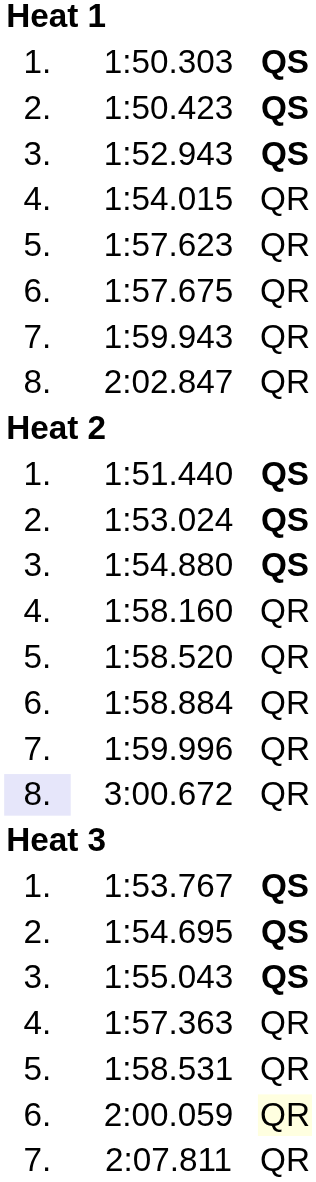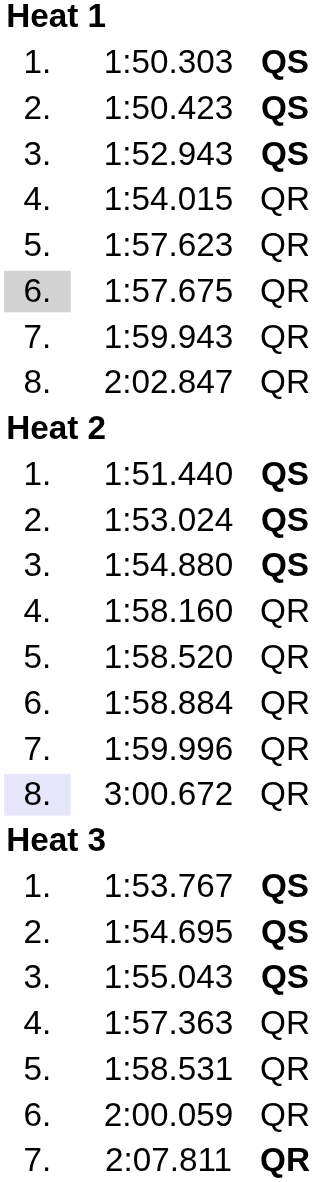(37, 290) no background -> (37, 290) lightgrey background
(285, 1114) lightyellow background -> (285, 1114) no background
(285, 1160) normal -> (285, 1160) bold
